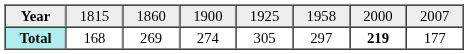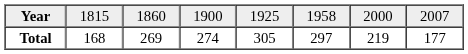(36, 38) paleturquoise background -> (36, 38) no background
(378, 38) bold -> (378, 38) normal
